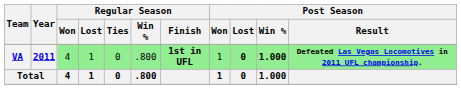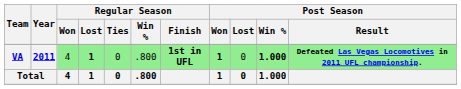(91, 57) normal -> (91, 57) bold
(220, 57) normal -> (220, 57) bold
(243, 57) bold -> (243, 57) normal
